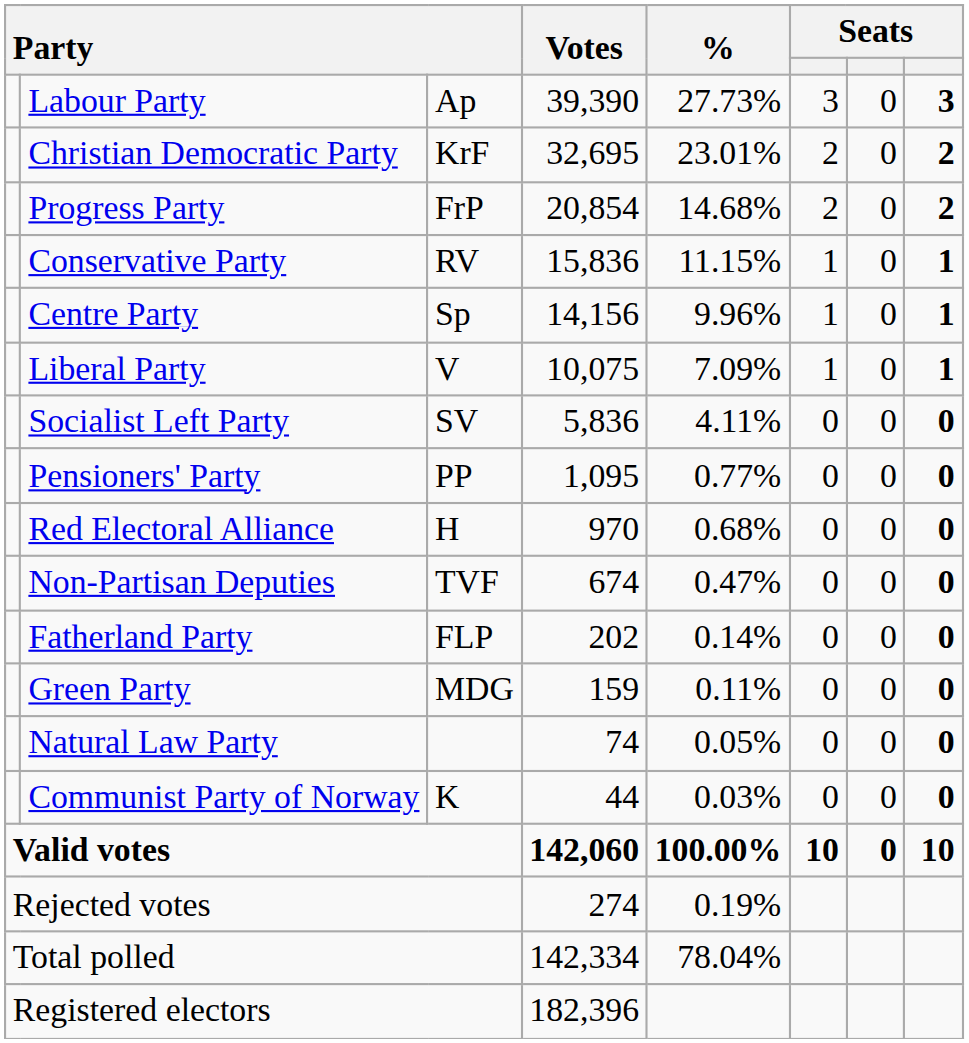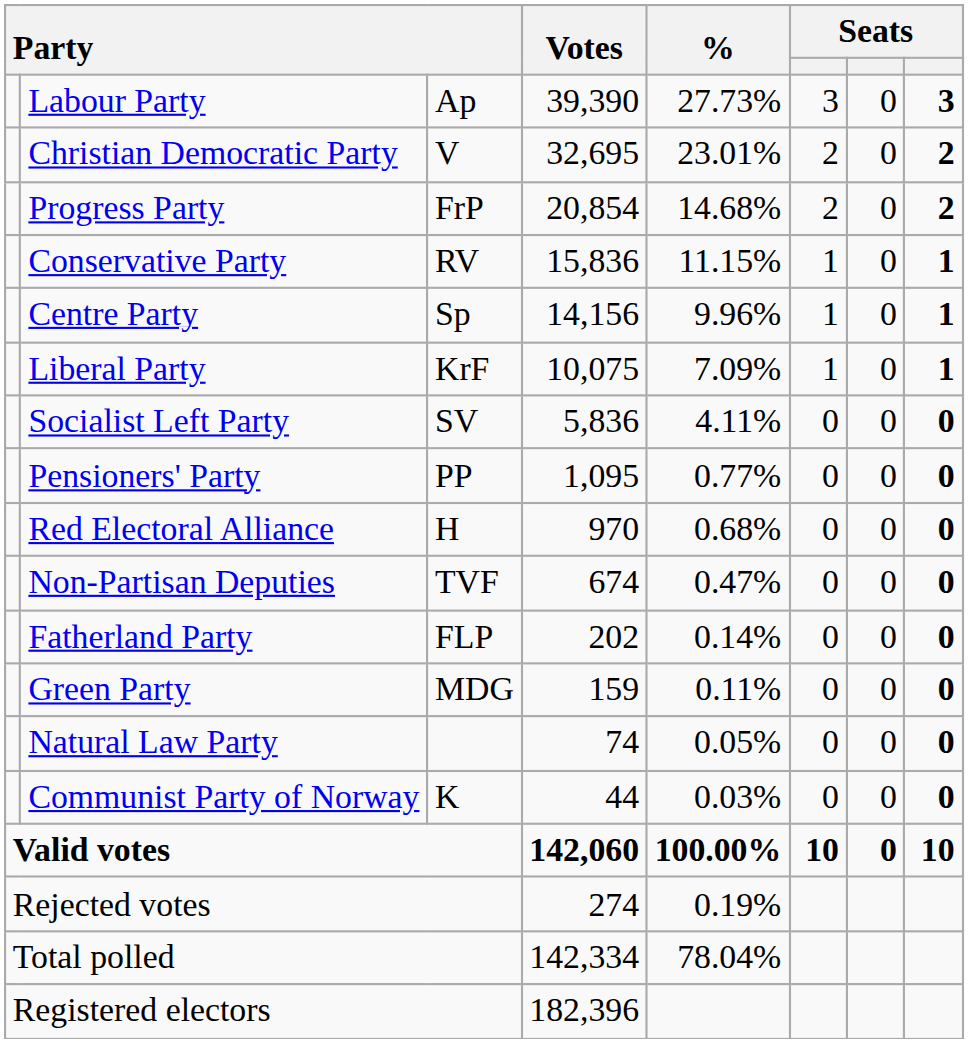(462, 153) KrF -> (447, 153) V
(447, 368) V -> (462, 368) KrF
